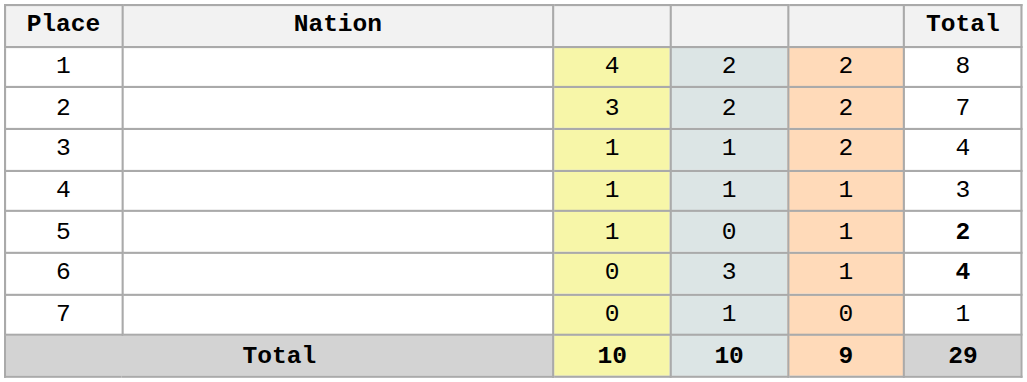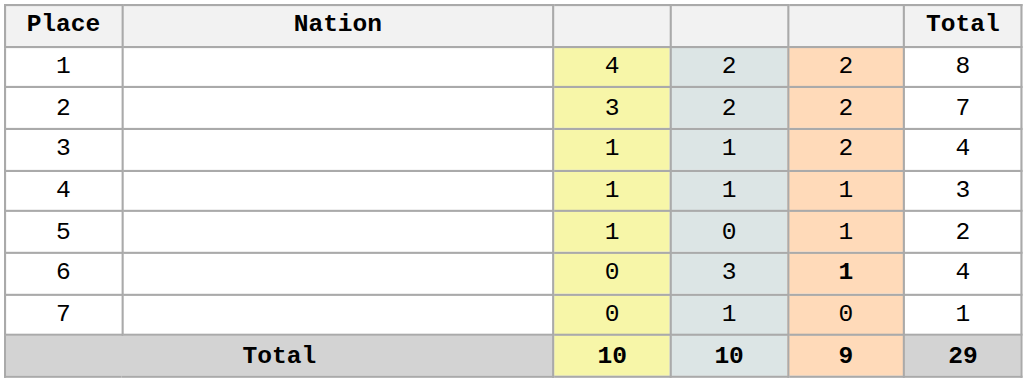(963, 232) bold -> (963, 232) normal
(846, 273) normal -> (846, 273) bold
(963, 273) bold -> (963, 273) normal
